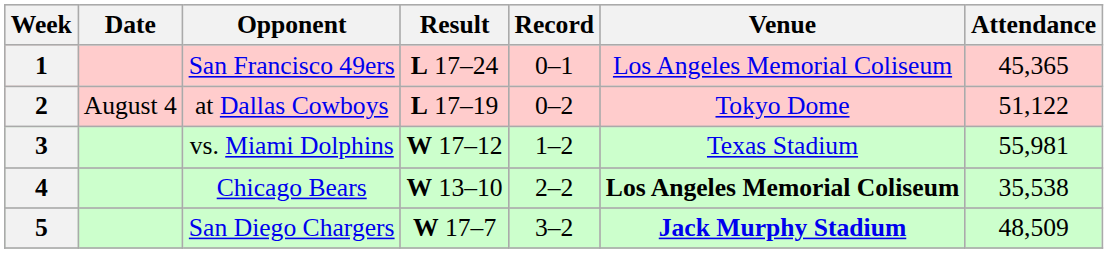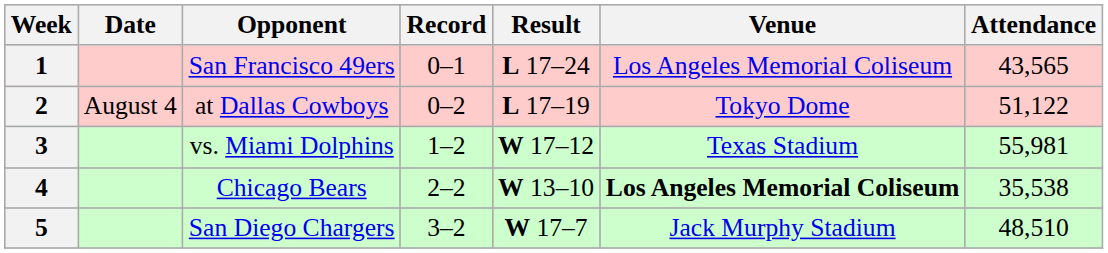columns swapped: (455, 24) <-> (554, 24)
(1034, 65) 45,365 -> (1034, 65) 43,565
(783, 227) bold -> (783, 227) normal
(1034, 227) 48,509 -> (1034, 227) 48,510
